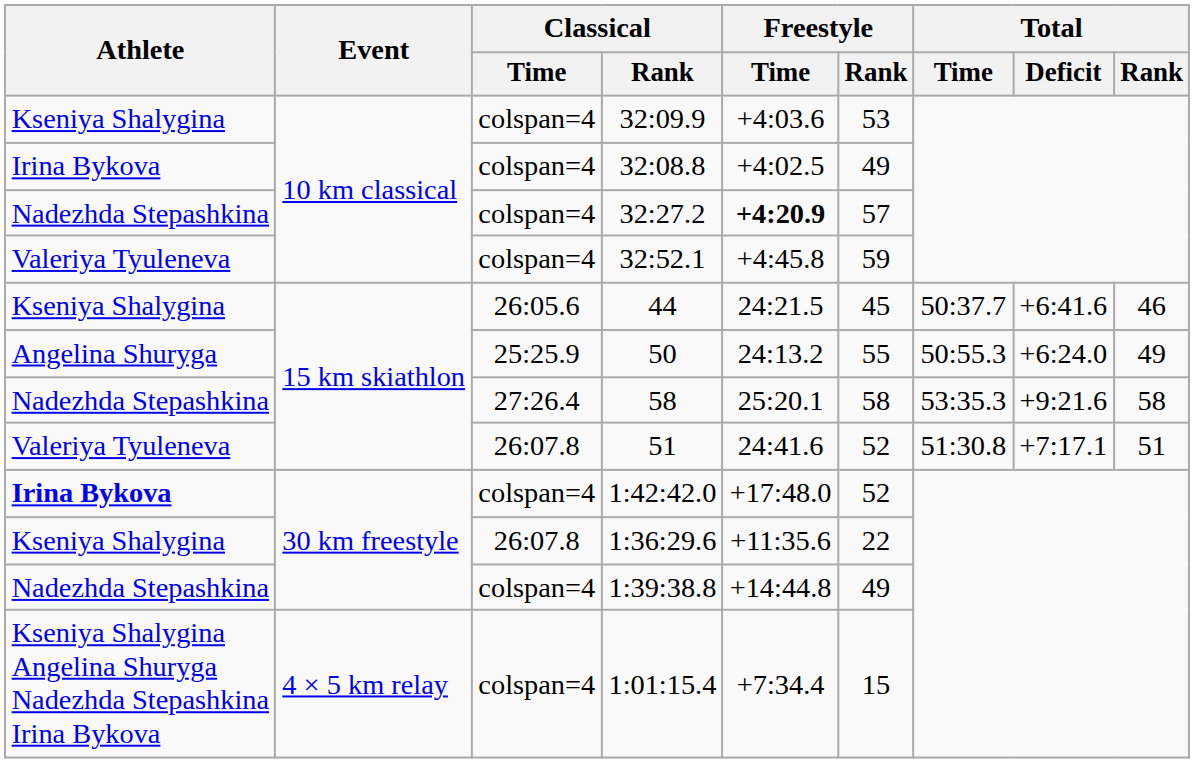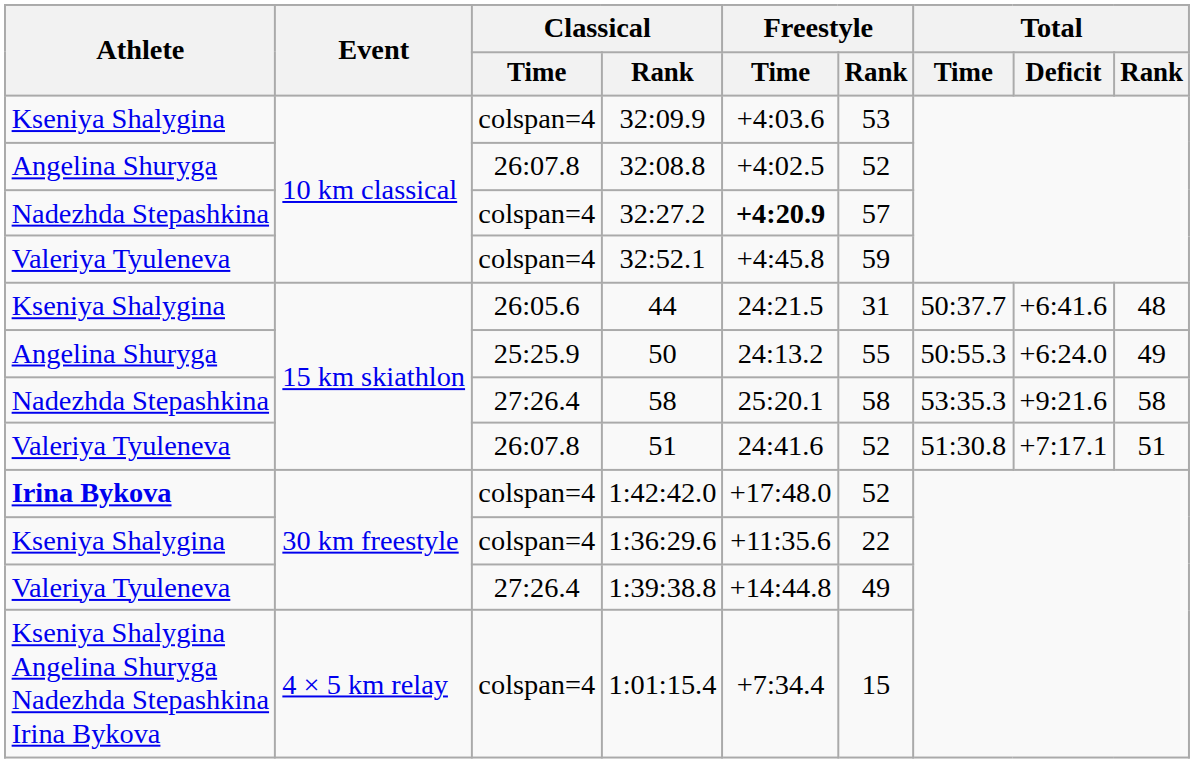(86, 166) Irina Bykova -> (114, 166) Angelina Shuryga
(537, 166) colspan=4 -> (537, 166) 26:07.8
(876, 166) 49 -> (876, 166) 52
(876, 306) 45 -> (876, 306) 31
(1152, 306) 46 -> (1152, 306) 48
(537, 540) 26:07.8 -> (537, 540) colspan=4
(140, 587) Nadezhda Stepashkina -> (121, 587) Valeriya Tyuleneva
(537, 587) colspan=4 -> (537, 587) 27:26.4
